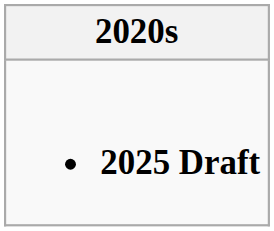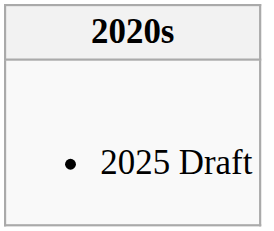(137, 162) bold -> (133, 162) normal
